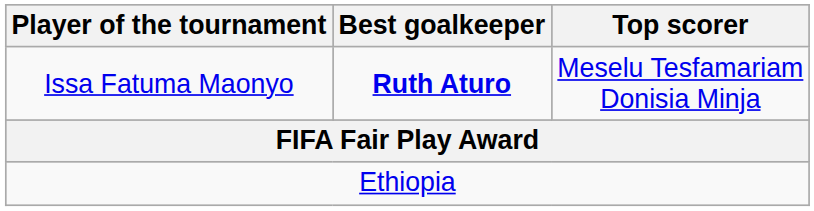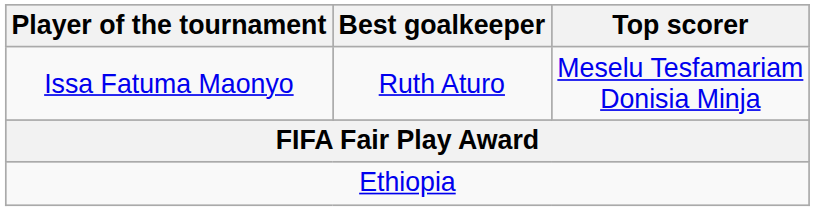(442, 83) bold -> (442, 83) normal
